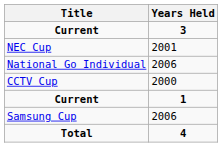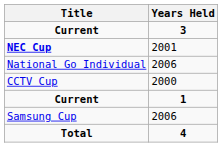(29, 47) normal -> (29, 47) bold
